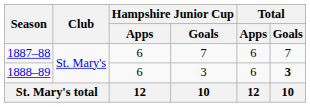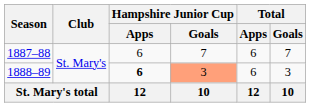(140, 72) normal -> (140, 72) bold
(204, 72) no background -> (204, 72) lightsalmon background
(288, 72) bold -> (288, 72) normal
